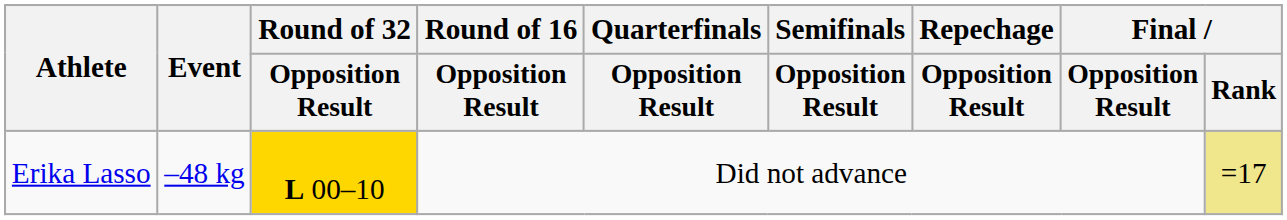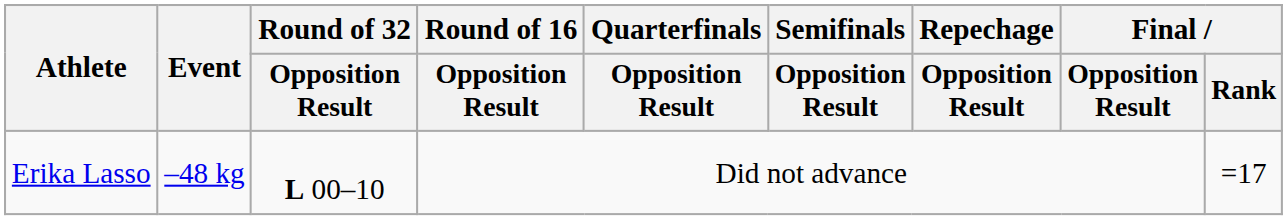(335, 189) gold background -> (335, 189) no background
(1244, 172) khaki background -> (1244, 172) no background
